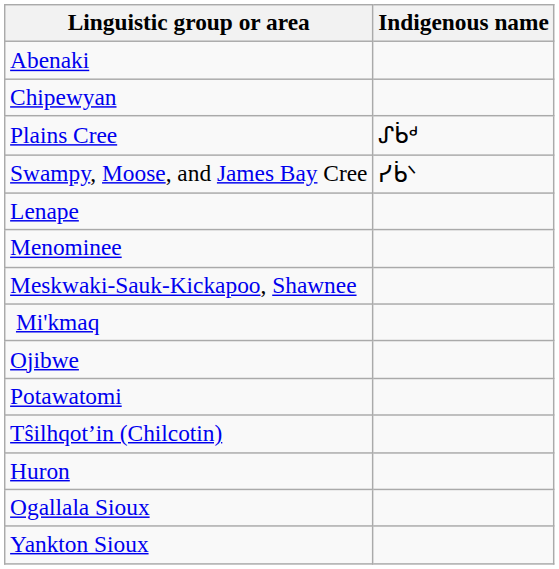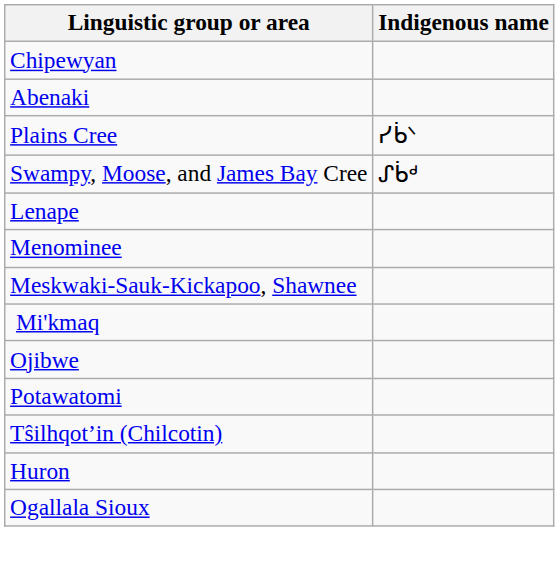rows swapped: (50, 60) <-> (63, 97)
(399, 135) ᔑᑳᒄ -> (398, 135) ᓯᑳᐠ
(398, 174) ᓯᑳᐠ -> (399, 174) ᔑᑳᒄ
- row: (79, 544)
